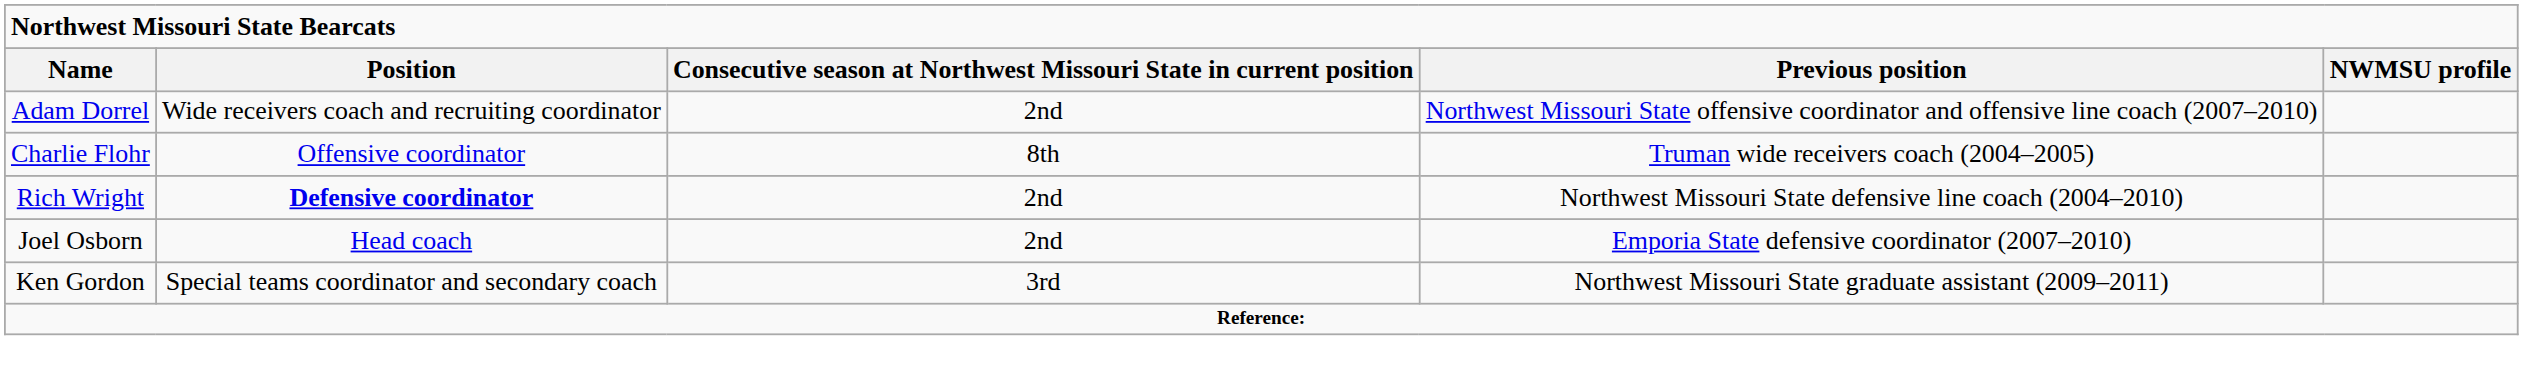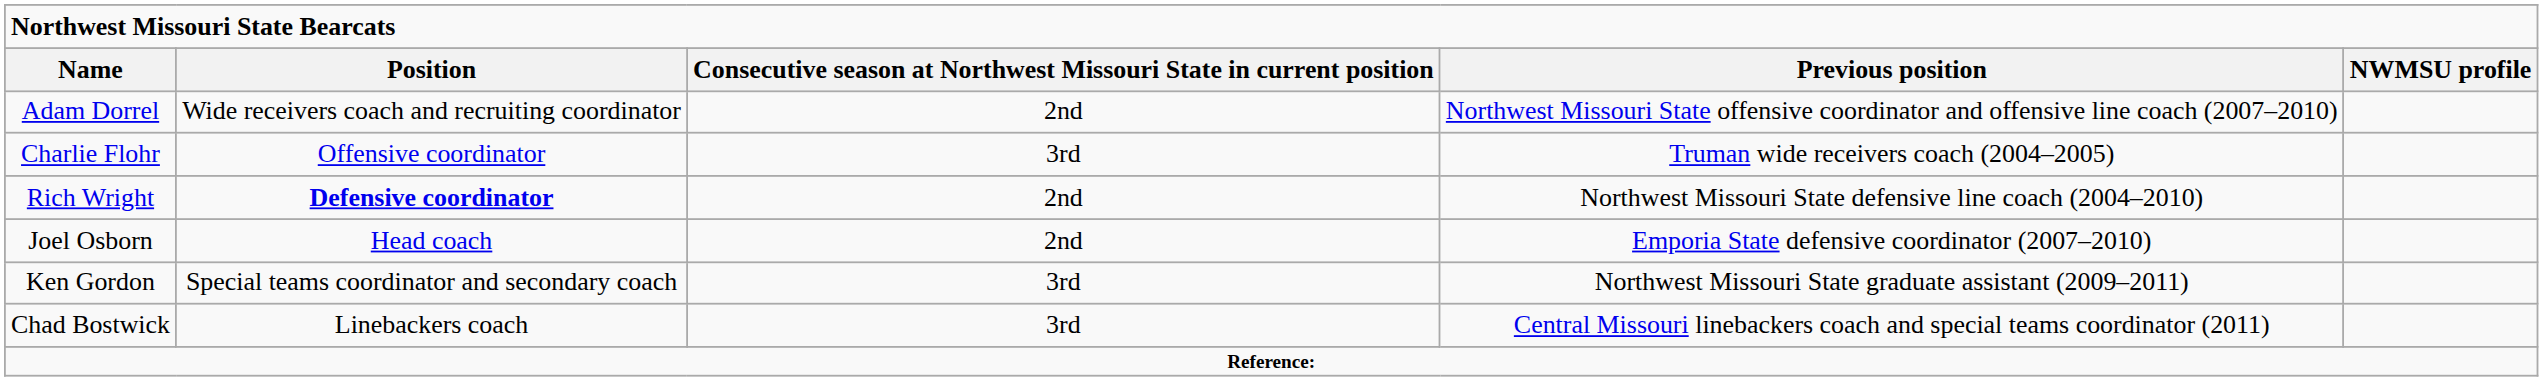(1043, 154) 8th -> (1063, 154) 3rd
+ row: (90, 325)
